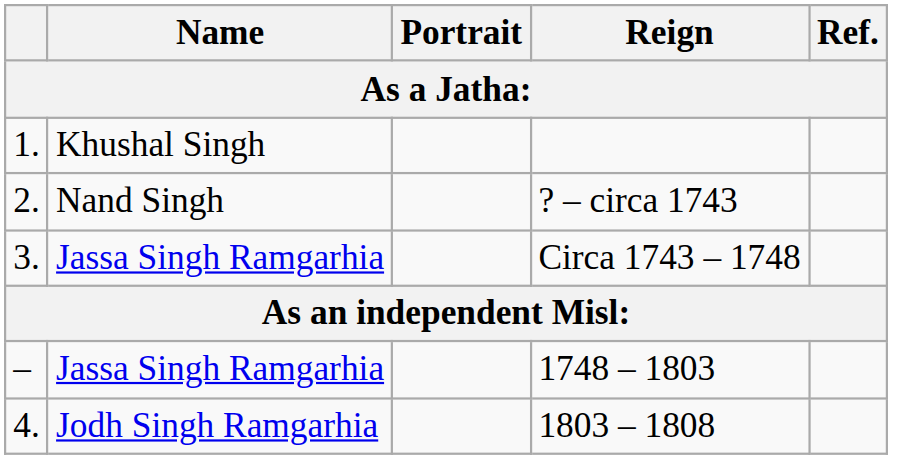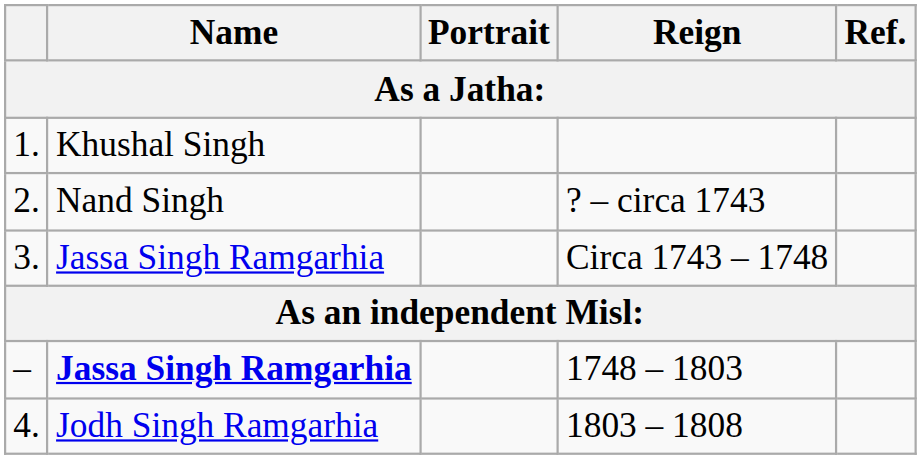(220, 369) normal -> (234, 369) bold
